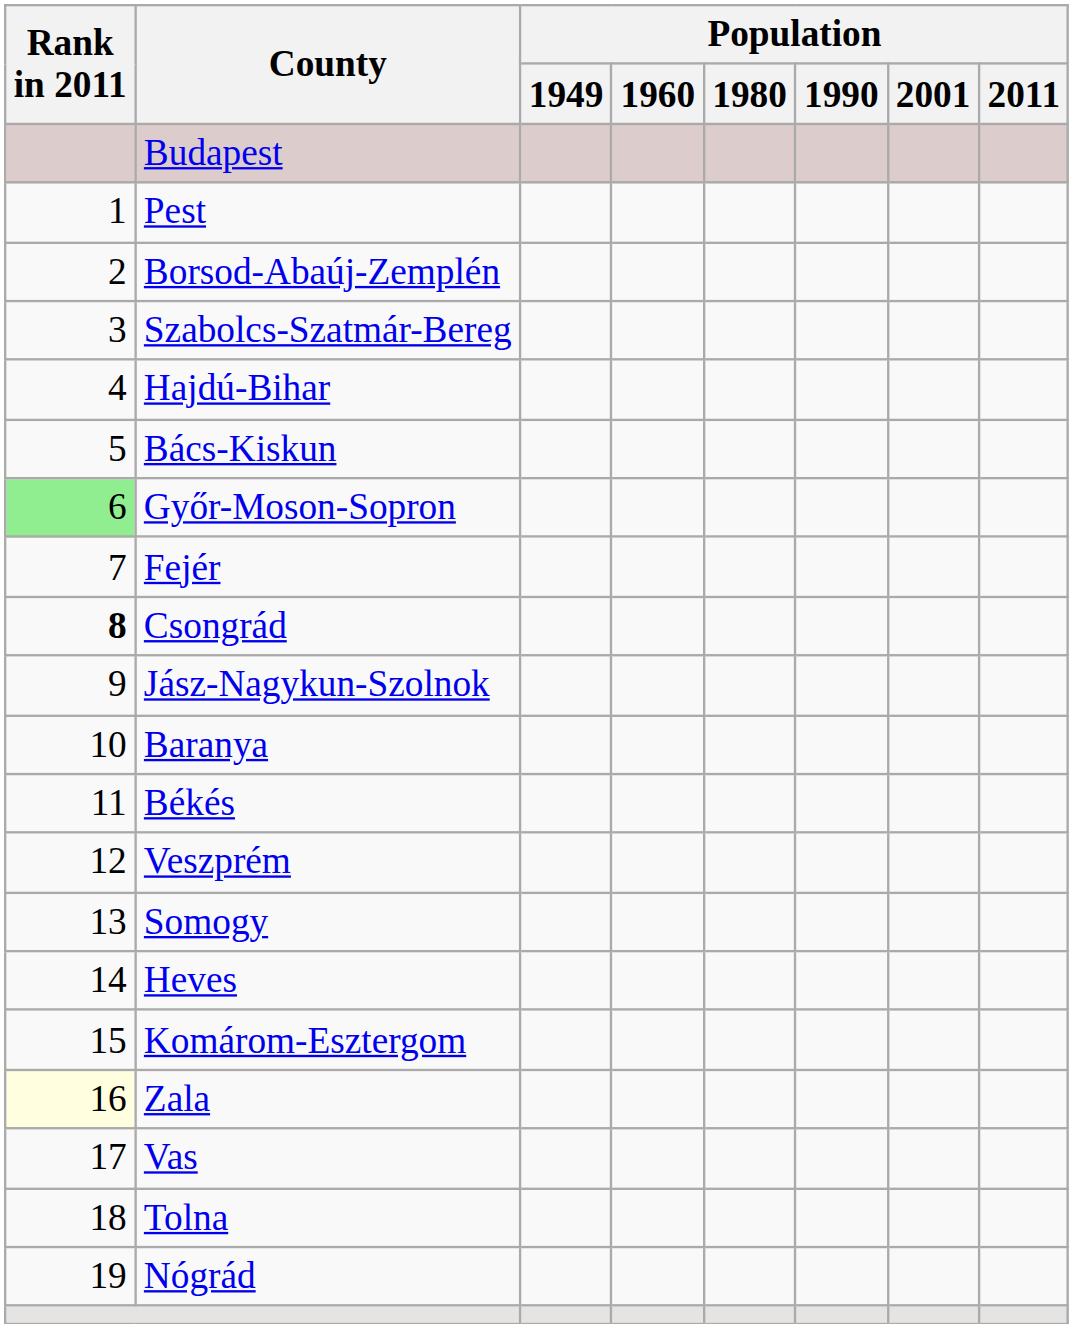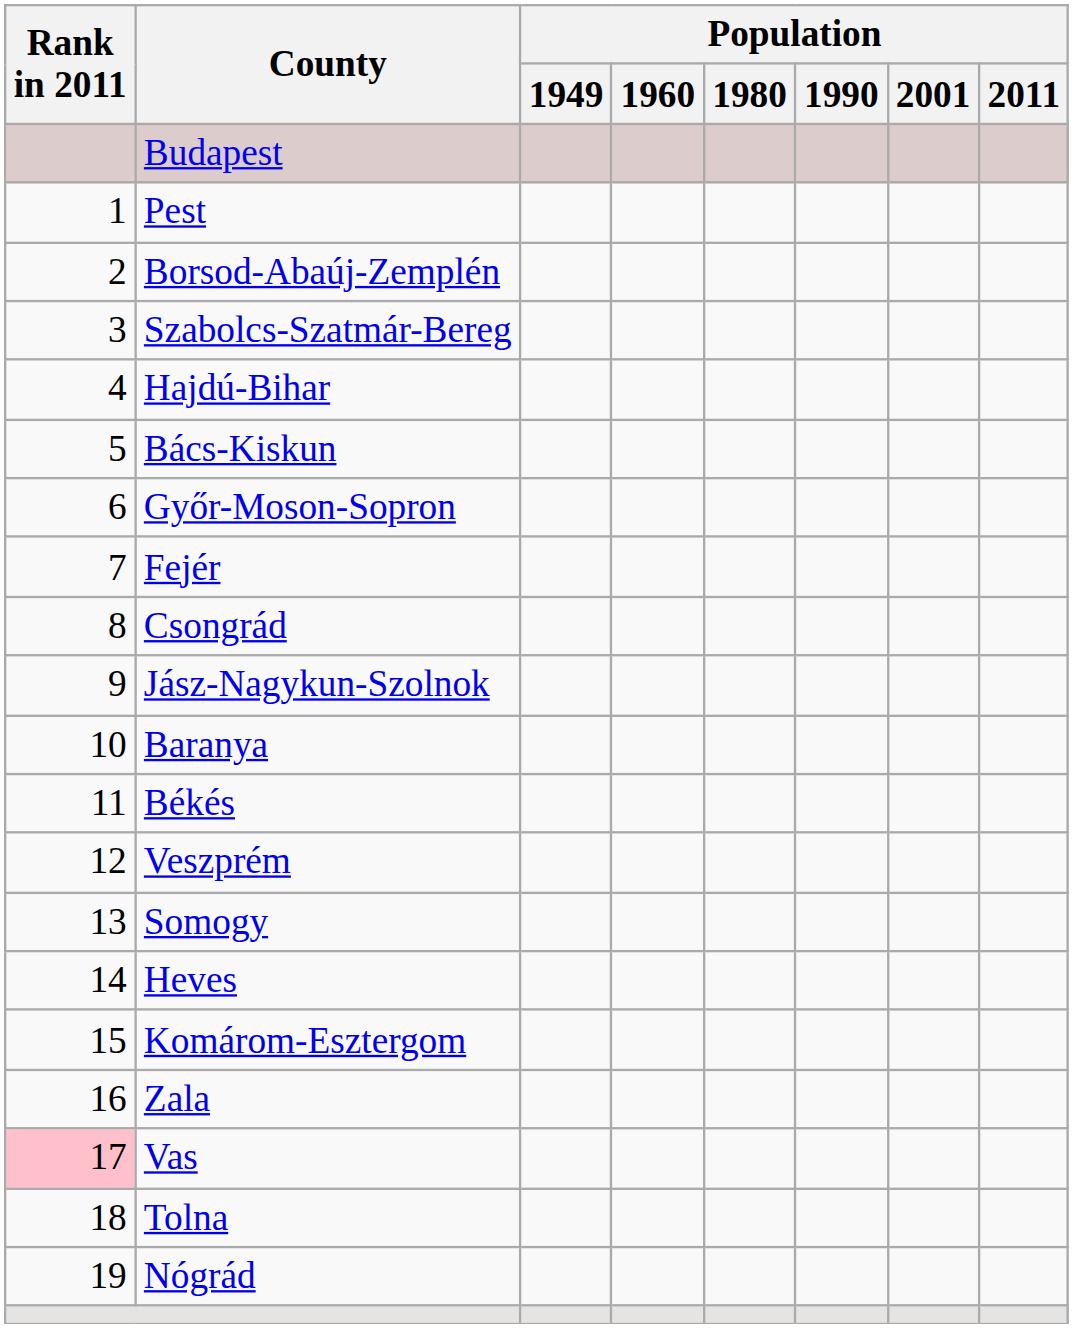(117, 507) lightgreen background -> (117, 507) no background
(117, 625) bold -> (117, 625) normal
(108, 1098) lightyellow background -> (108, 1098) no background
(108, 1157) no background -> (108, 1157) pink background
